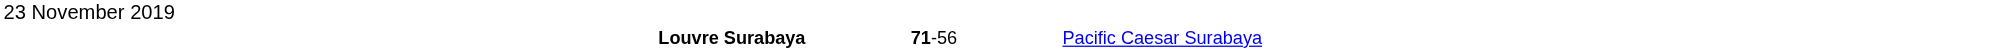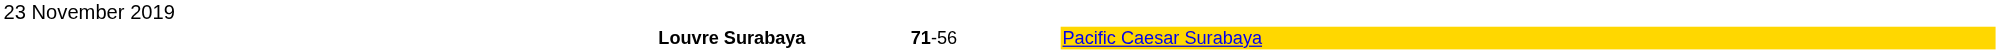(1162, 38) no background -> (1162, 38) gold background
